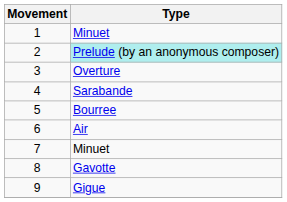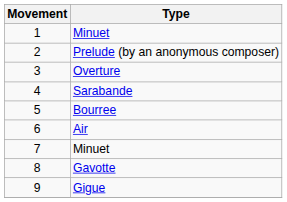(176, 52) paleturquoise background -> (176, 52) no background
